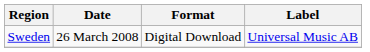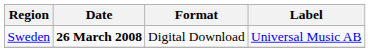(97, 36) normal -> (99, 36) bold
